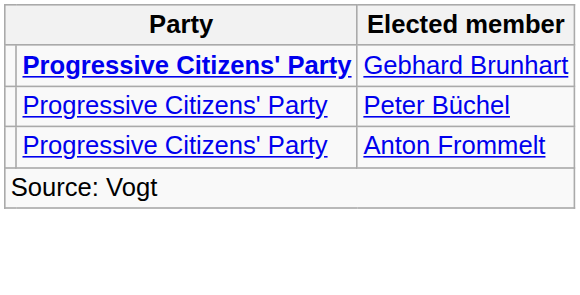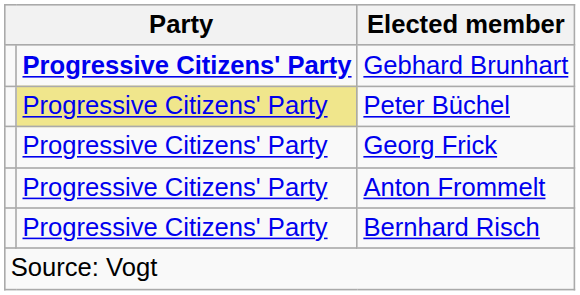(175, 106) no background -> (175, 106) khaki background
+ row: (430, 146)
+ row: (452, 227)
